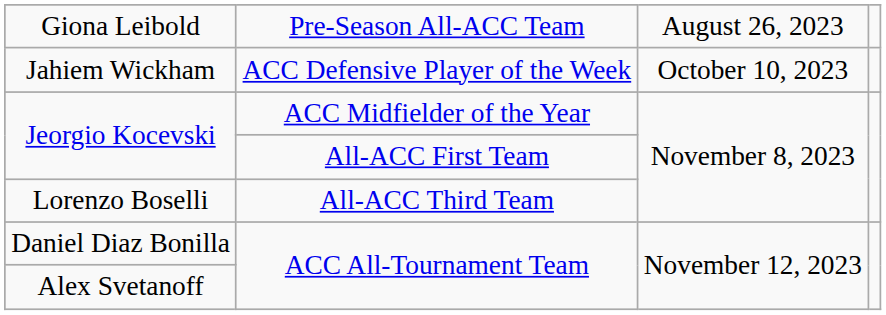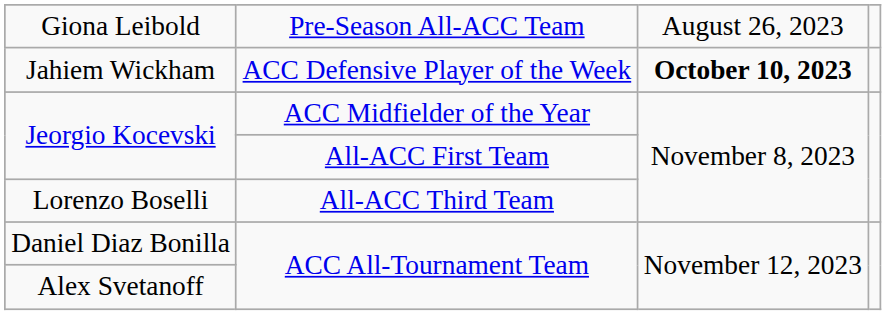(753, 69) normal -> (753, 69) bold
